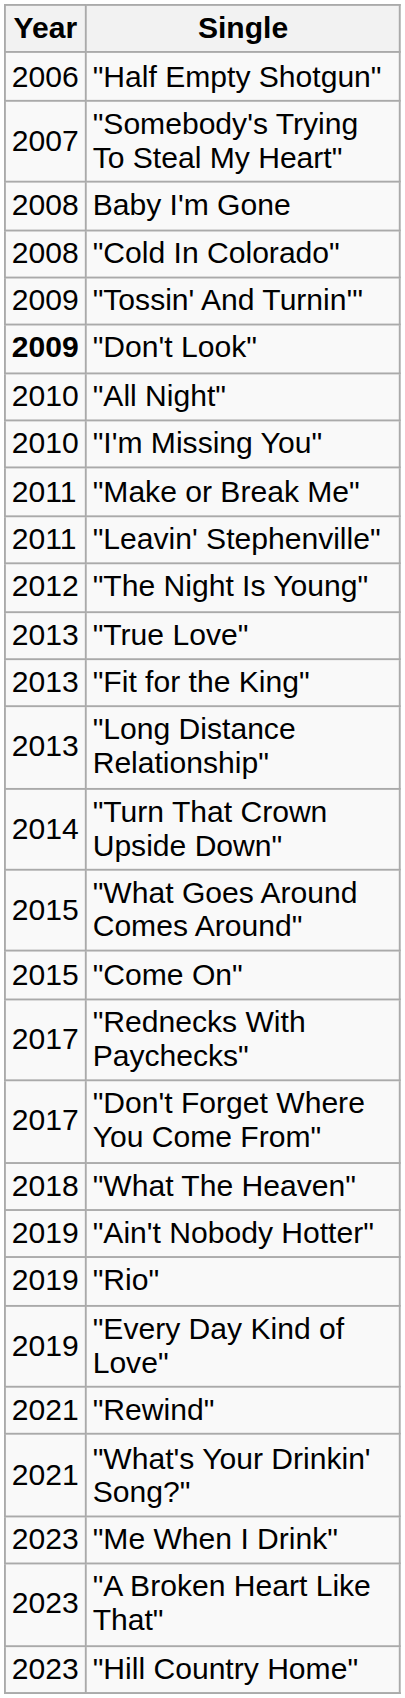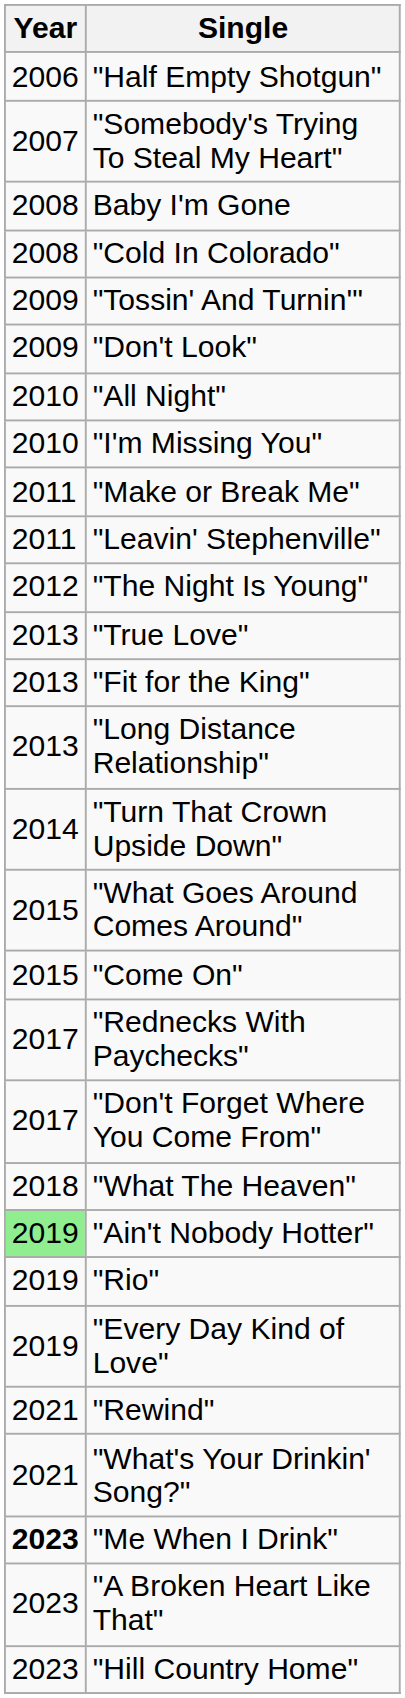(45, 348) bold -> (45, 348) normal
(45, 1233) no background -> (45, 1233) lightgreen background
(45, 1539) normal -> (45, 1539) bold
